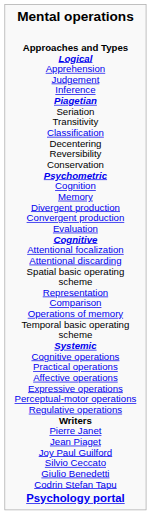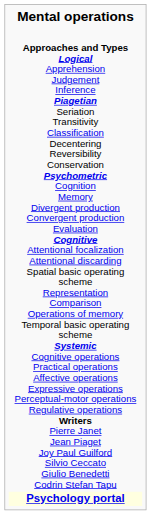(75, 499) no background -> (75, 499) lightyellow background
